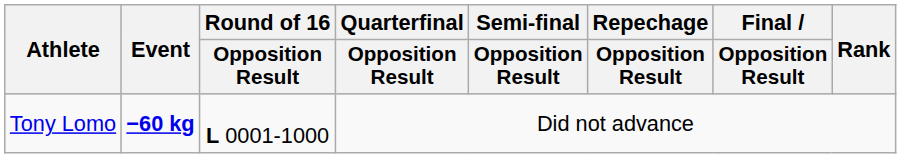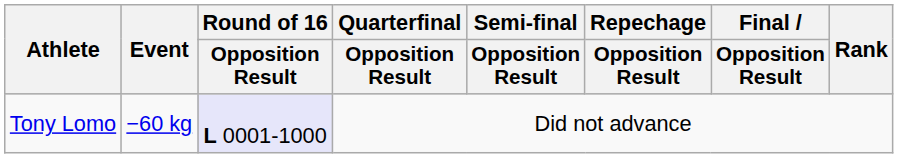(160, 124) bold -> (159, 124) normal
(268, 136) no background -> (265, 136) lavender background
